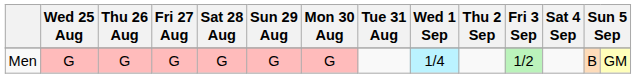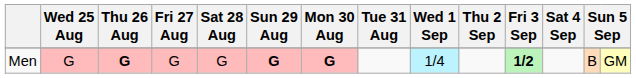(125, 60) normal -> (125, 60) bold
(274, 60) normal -> (274, 60) bold
(330, 60) normal -> (330, 60) bold
(524, 60) normal -> (524, 60) bold
